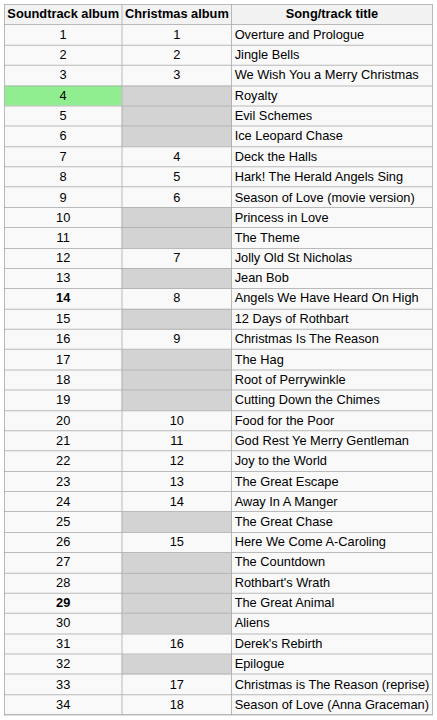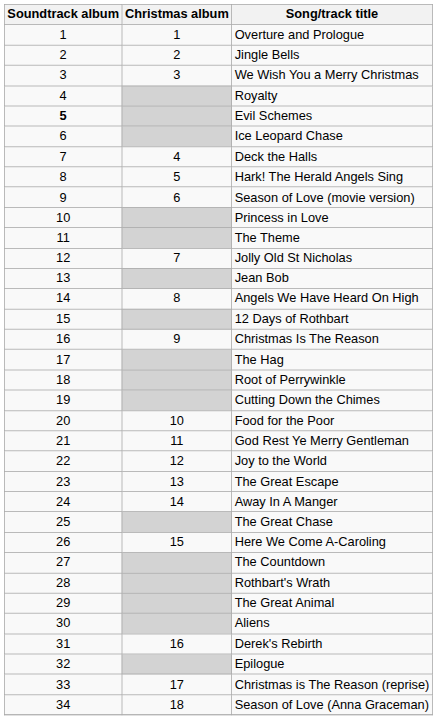(63, 95) lightgreen background -> (63, 95) no background
(63, 116) normal -> (63, 116) bold
(63, 298) bold -> (63, 298) normal
(63, 603) bold -> (63, 603) normal
